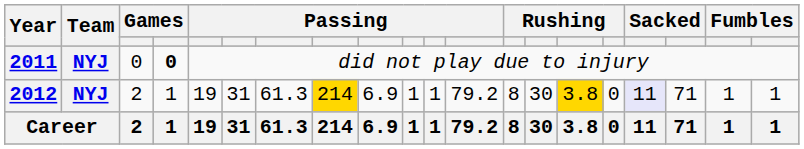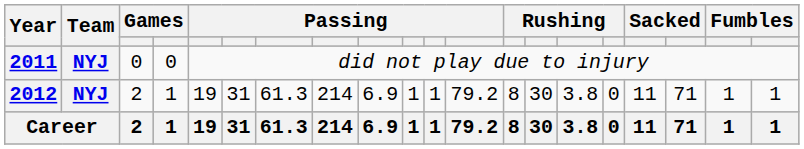(171, 63) bold -> (171, 63) normal
(335, 95) gold background -> (335, 95) no background
(580, 95) gold background -> (580, 95) no background
(645, 95) lavender background -> (645, 95) no background
